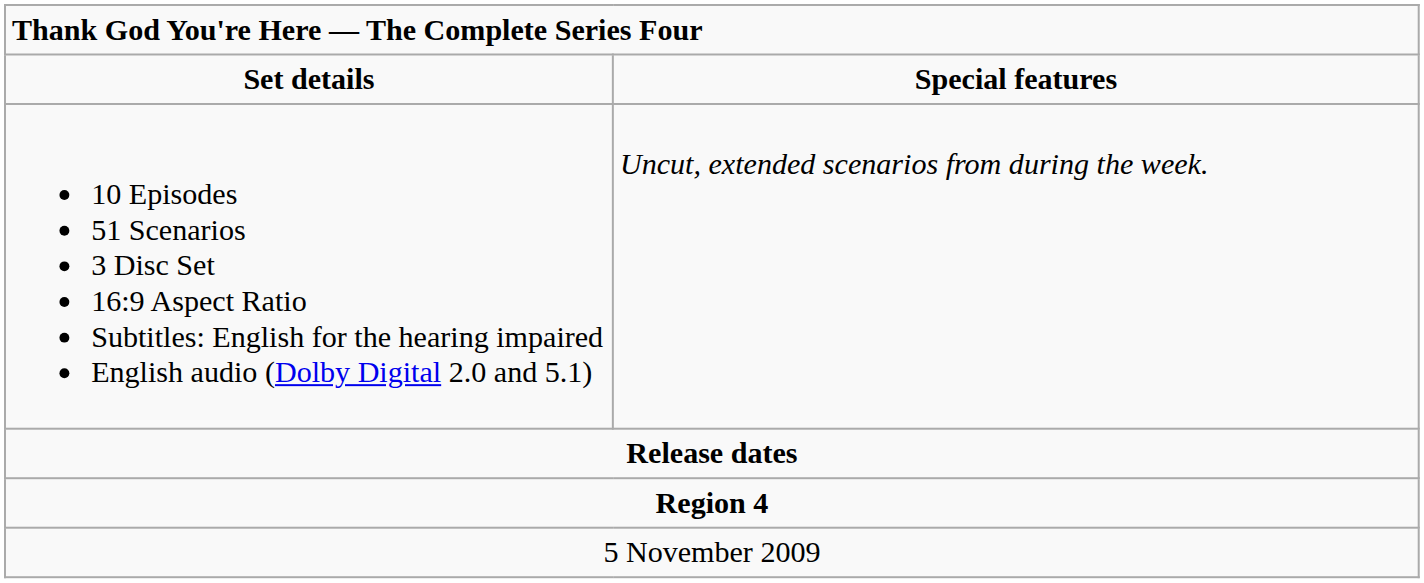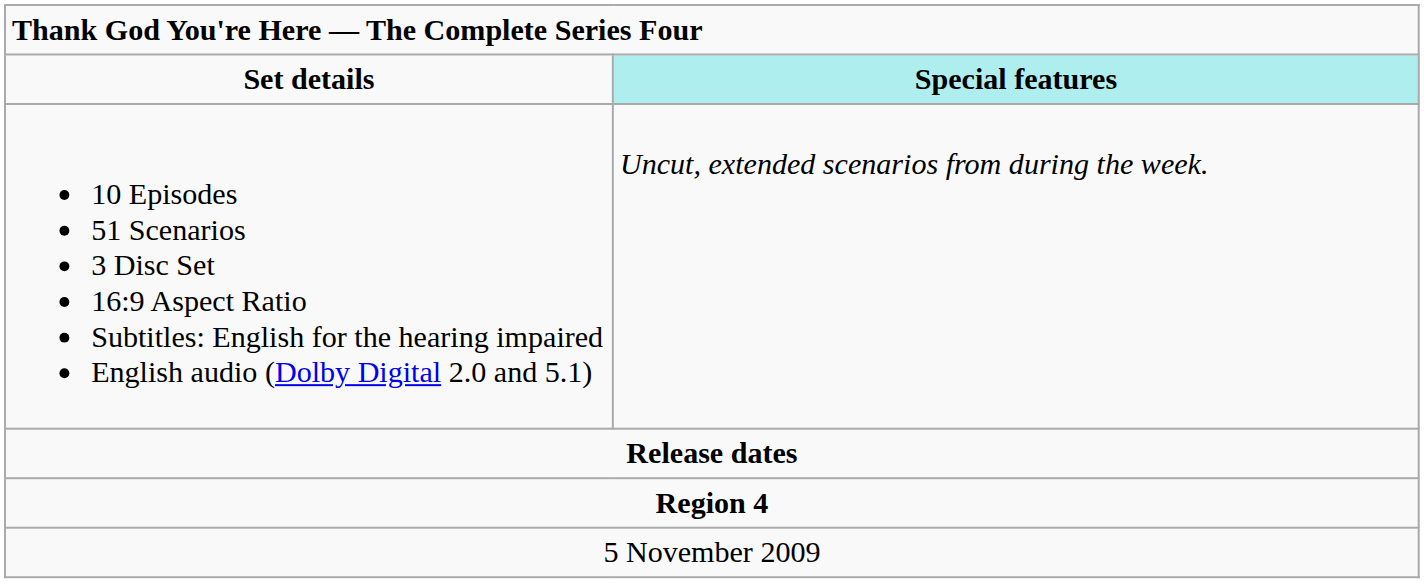(1016, 79) no background -> (1016, 79) paleturquoise background
